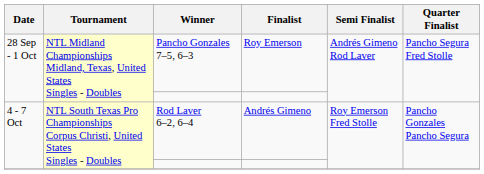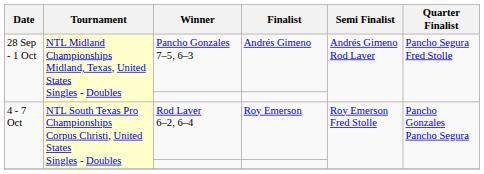(273, 42) Roy Emerson -> (277, 42) Andrés Gimeno
(277, 110) Andrés Gimeno -> (273, 110) Roy Emerson
